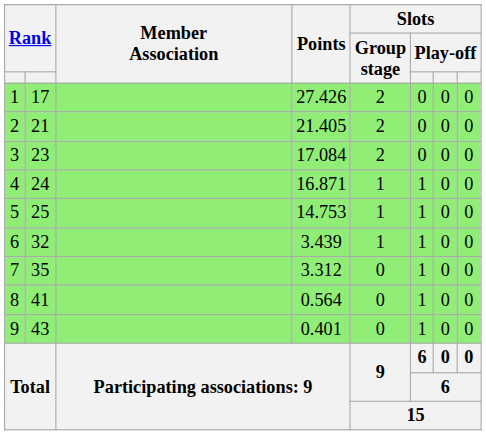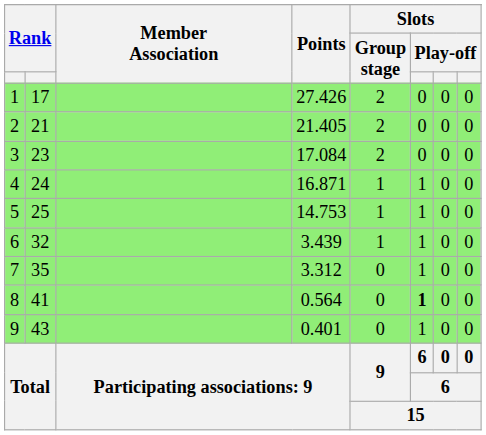(422, 299) normal -> (422, 299) bold
